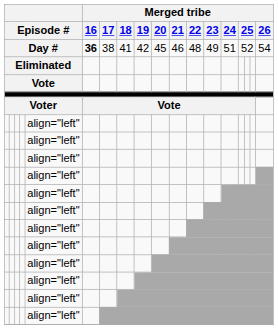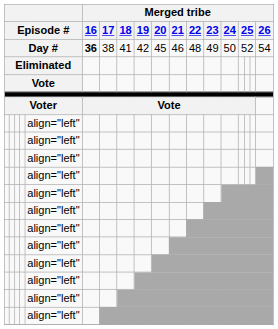(230, 48) 51 -> (230, 48) 50
